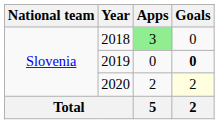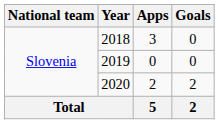(153, 38) lightgreen background -> (153, 38) no background
(193, 61) bold -> (193, 61) normal
(193, 84) lightyellow background -> (193, 84) no background
